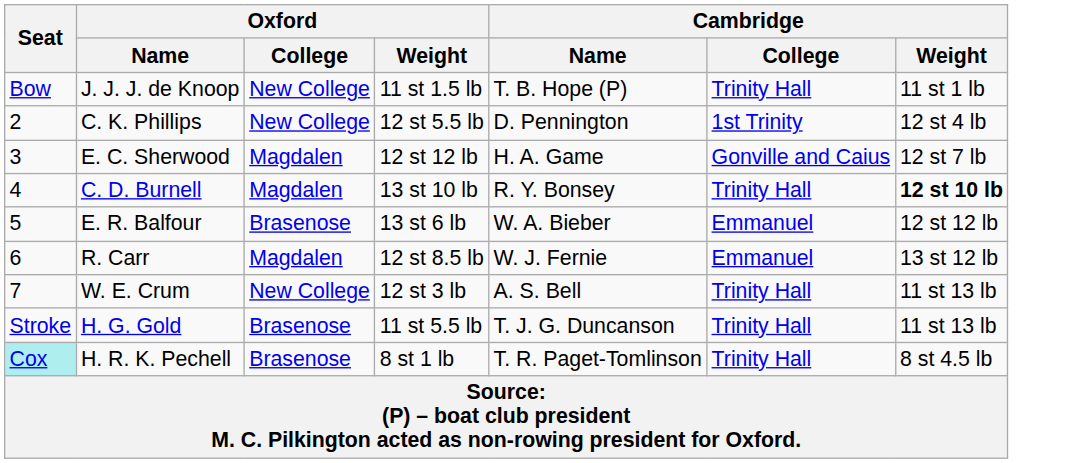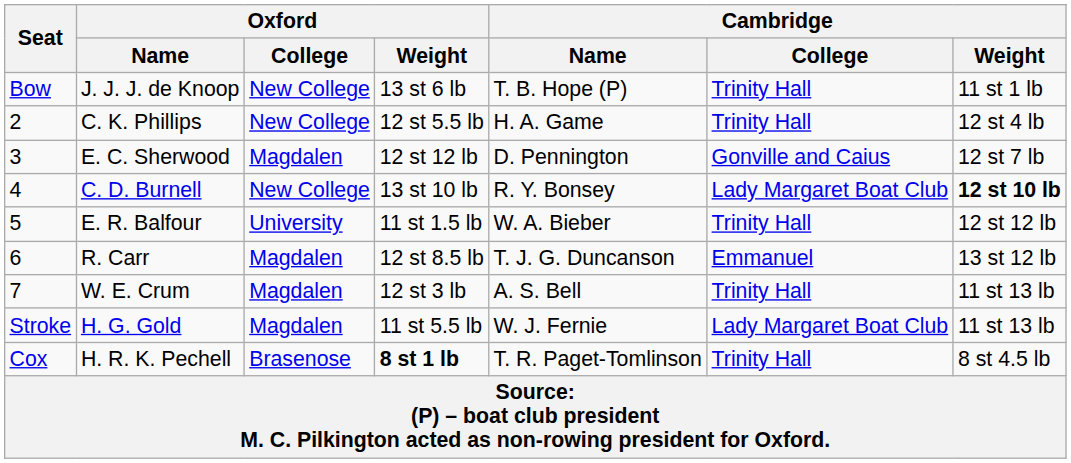(431, 88) 11 st 1.5 lb -> (423, 88) 13 st 6 lb
(561, 122) D. Pennington -> (549, 122) H. A. Game
(757, 122) 1st Trinity -> (761, 122) Trinity Hall
(549, 156) H. A. Game -> (561, 156) D. Pennington
(296, 190) Magdalen -> (310, 190) New College
(761, 190) Trinity Hall -> (830, 190) Lady Margaret Boat Club
(300, 223) Brasenose -> (296, 223) University
(423, 223) 13 st 6 lb -> (431, 223) 11 st 1.5 lb
(762, 223) Emmanuel -> (761, 223) Trinity Hall
(550, 257) W. J. Fernie -> (584, 257) T. J. G. Duncanson
(310, 291) New College -> (296, 291) Magdalen
(300, 325) Brasenose -> (296, 325) Magdalen
(584, 325) T. J. G. Duncanson -> (550, 325) W. J. Fernie
(761, 325) Trinity Hall -> (830, 325) Lady Margaret Boat Club
(28, 358) paleturquoise background -> (28, 358) no background
(417, 358) normal -> (419, 358) bold
